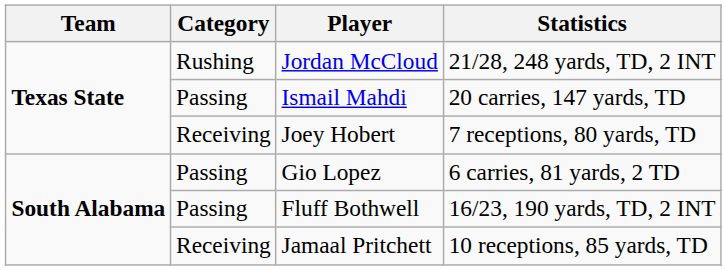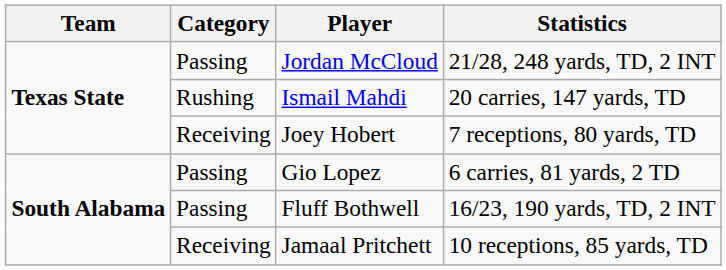(215, 60) Rushing -> (212, 60) Passing
(212, 97) Passing -> (215, 97) Rushing
